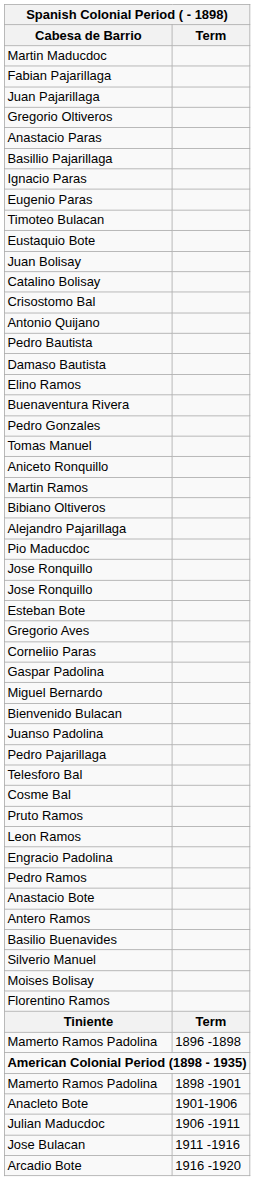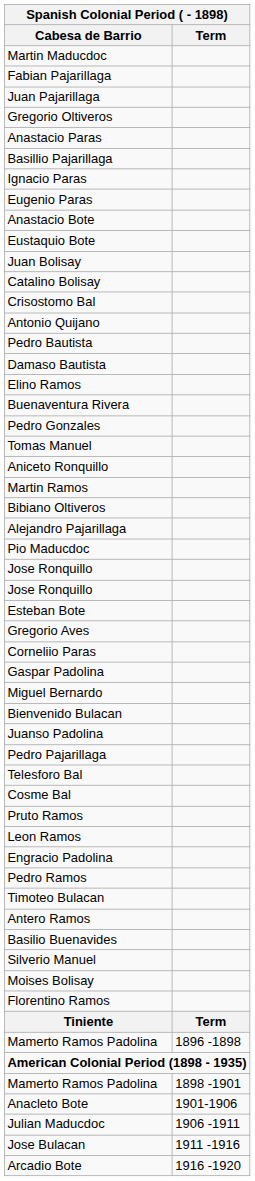(56, 220) Timoteo Bulacan -> (51, 220) Anastacio Bote
(51, 898) Anastacio Bote -> (56, 898) Timoteo Bulacan
